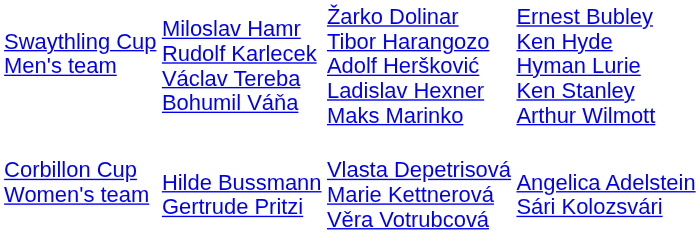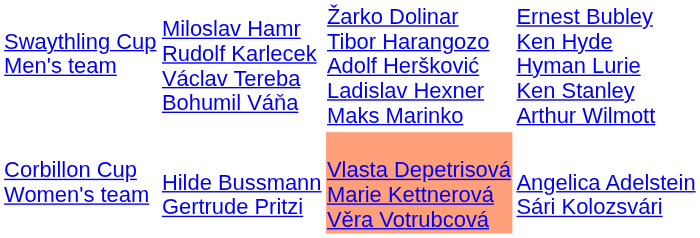(419, 195) no background -> (419, 195) lightsalmon background
